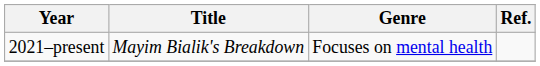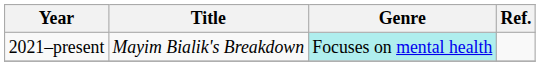(402, 46) no background -> (402, 46) paleturquoise background
